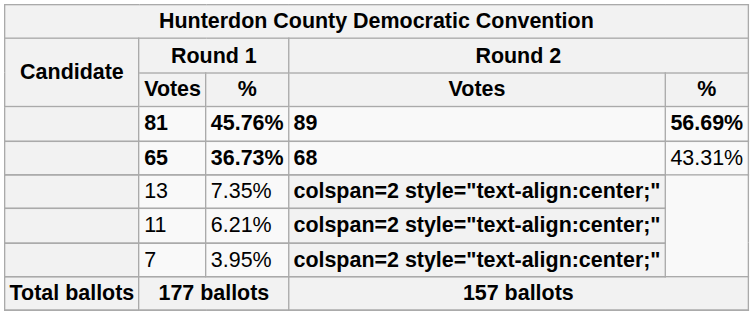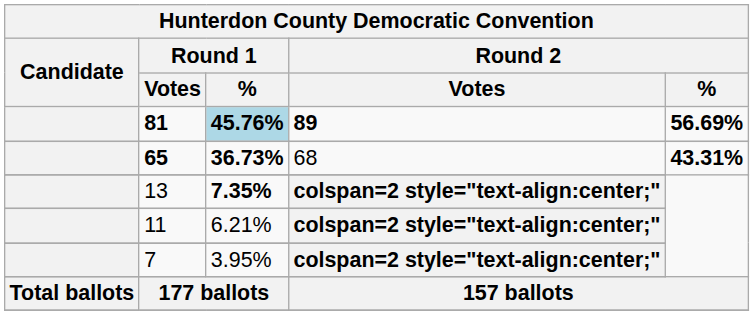(247, 123) no background -> (247, 123) lightblue background
(305, 157) bold -> (305, 157) normal
(707, 157) normal -> (707, 157) bold
(241, 191) normal -> (241, 191) bold
